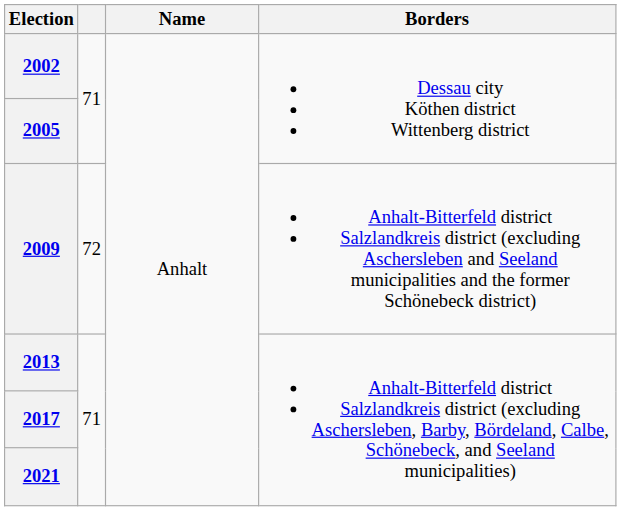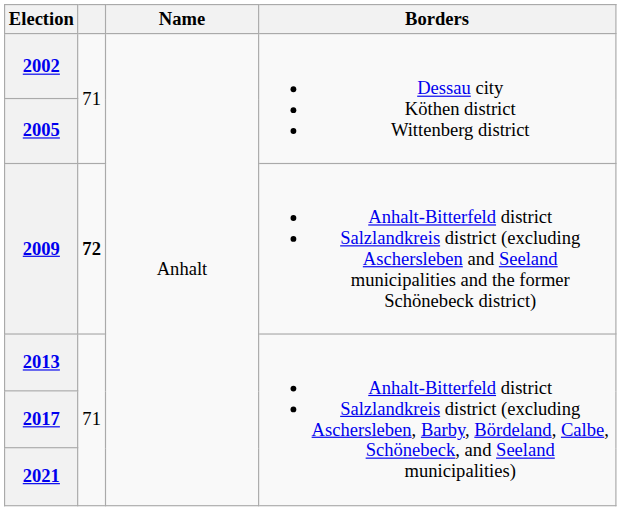(92, 248) normal -> (92, 248) bold
